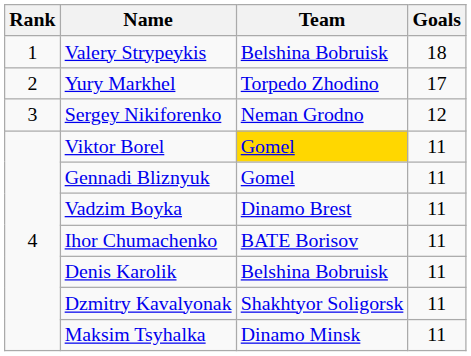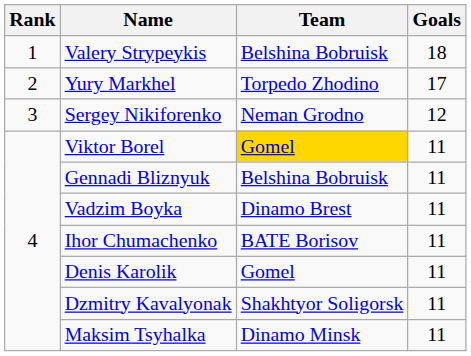(268, 177) Gomel -> (314, 177) Belshina Bobruisk
(314, 271) Belshina Bobruisk -> (268, 271) Gomel
